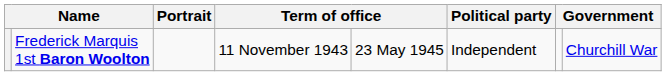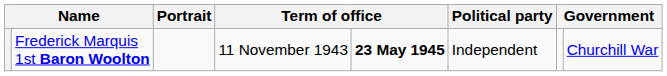(399, 49) normal -> (400, 49) bold
